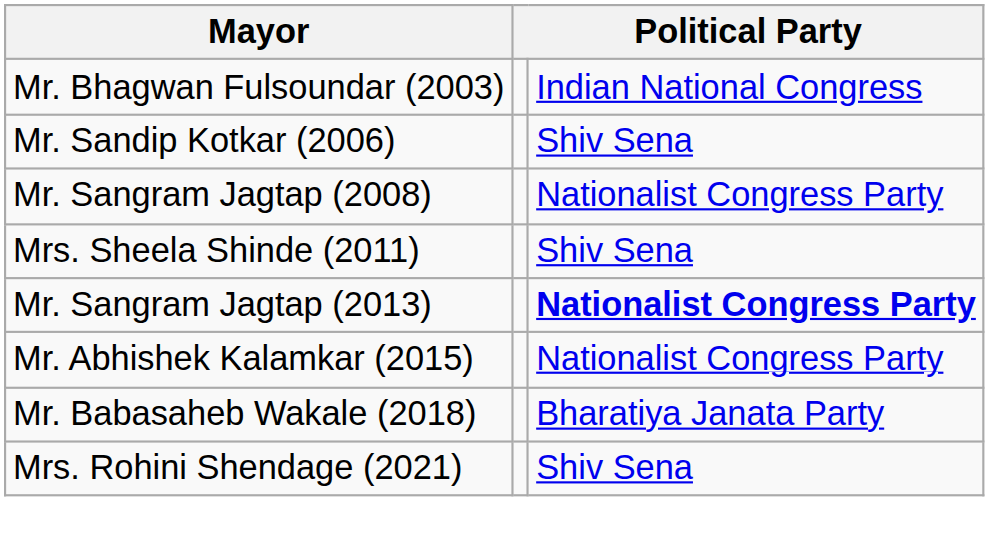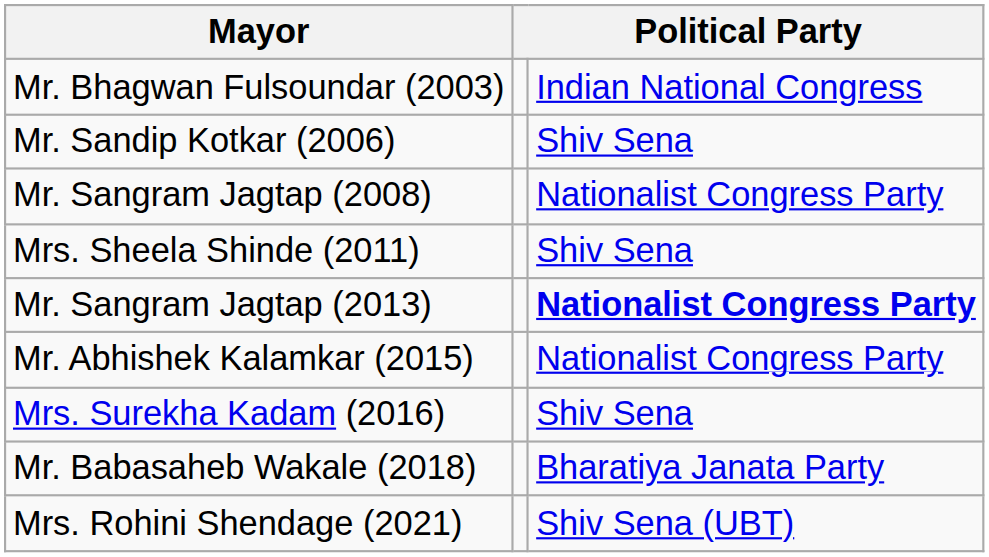+ row: (229, 413)
(615, 468) Shiv Sena -> (665, 522) Shiv Sena (UBT)
